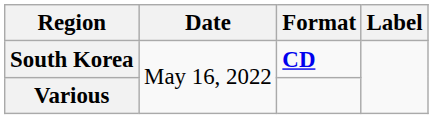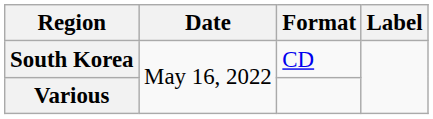(299, 58) bold -> (298, 58) normal
